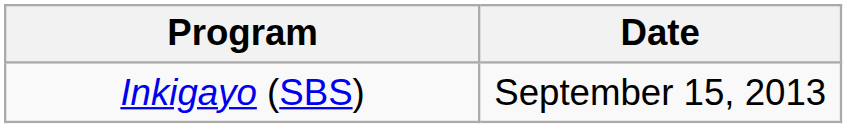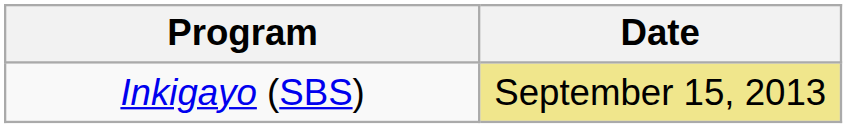(660, 91) no background -> (660, 91) khaki background
